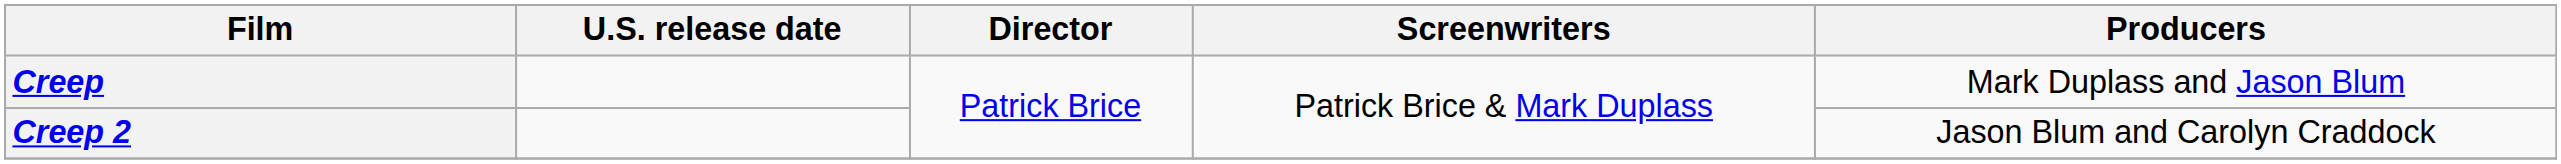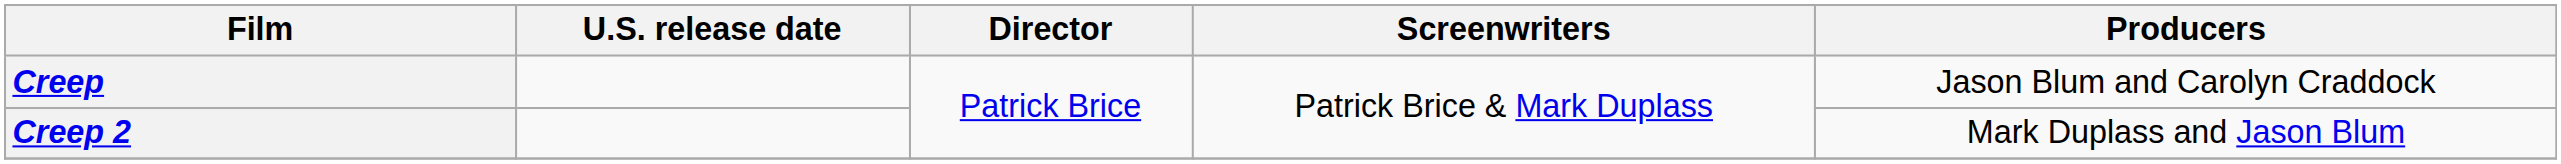(2186, 81) Mark Duplass and Jason Blum -> (2186, 81) Jason Blum and Carolyn Craddock
(2186, 132) Jason Blum and Carolyn Craddock -> (2186, 132) Mark Duplass and Jason Blum
